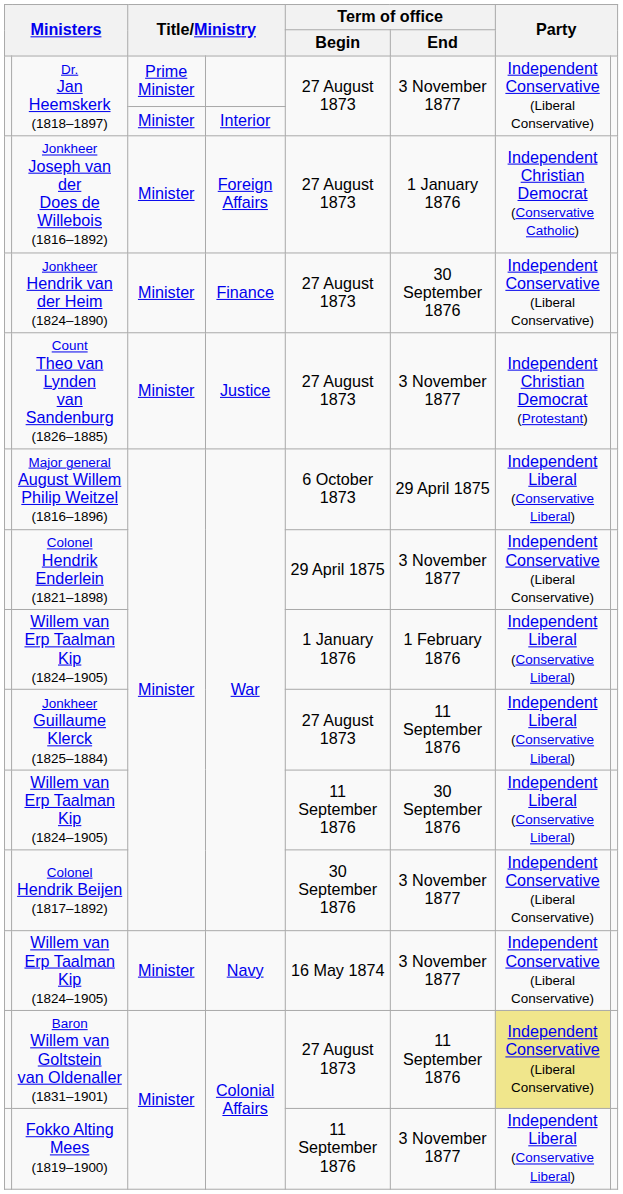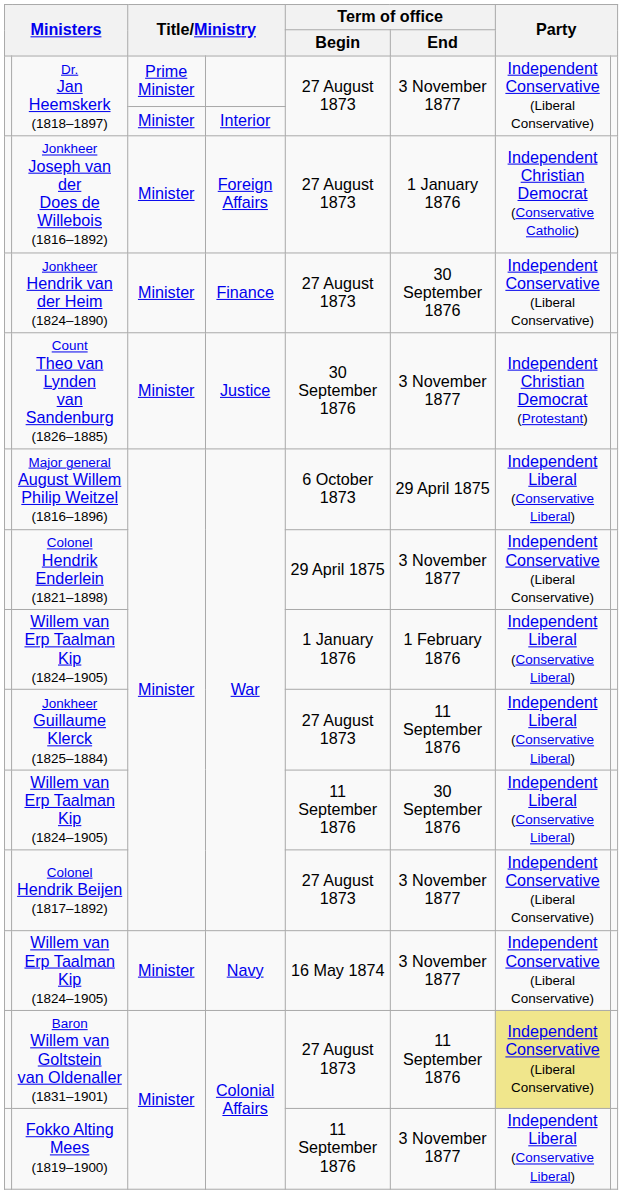(338, 390) 27 August 1873 -> (338, 390) 30 September 1876
(338, 890) 30 September 1876 -> (338, 890) 27 August 1873
